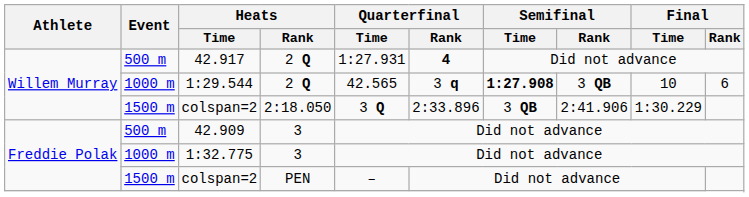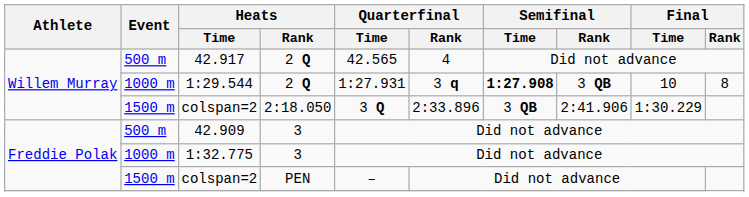(372, 61) 1:27.931 -> (372, 61) 42.565
(446, 61) bold -> (446, 61) normal
(372, 84) 42.565 -> (372, 84) 1:27.931
(725, 84) 6 -> (725, 84) 8
